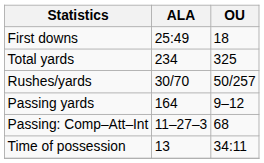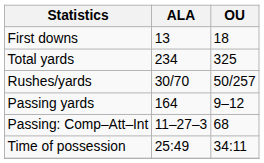(172, 37) 25:49 -> (162, 37) 13
(162, 147) 13 -> (172, 147) 25:49
